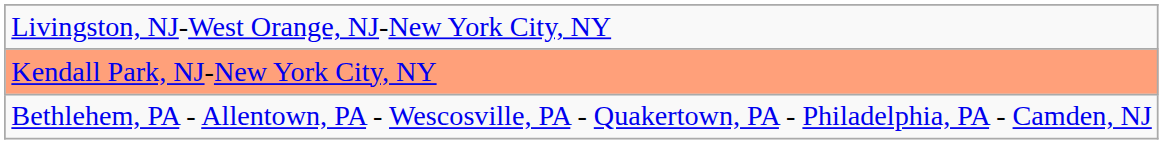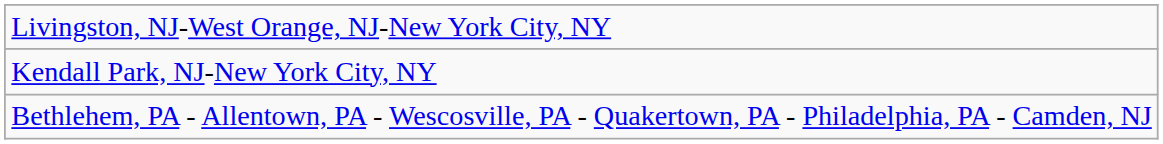(224, 71) lightsalmon background -> (224, 71) no background
